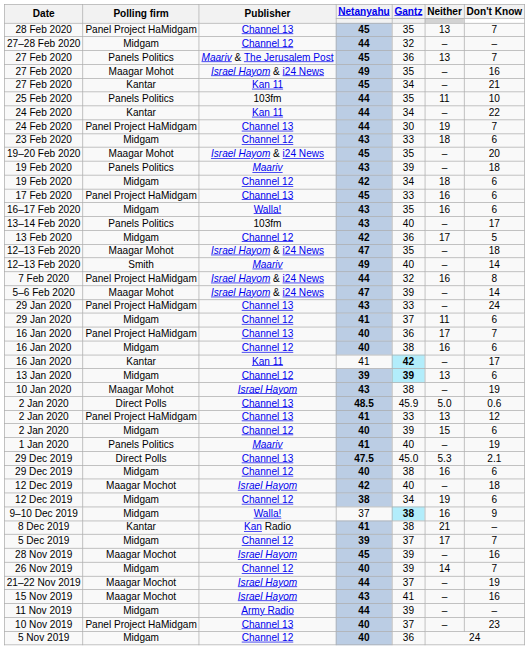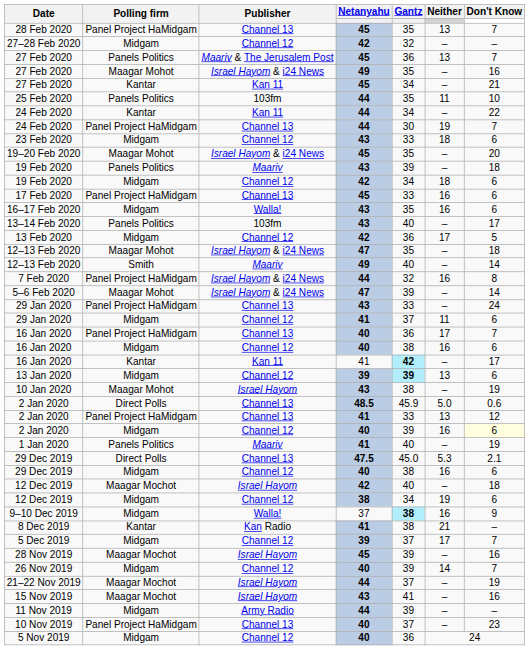(364, 44) 44 -> (364, 44) 42
(445, 431) 15 -> (445, 431) 16
(494, 431) no background -> (494, 431) lightyellow background
